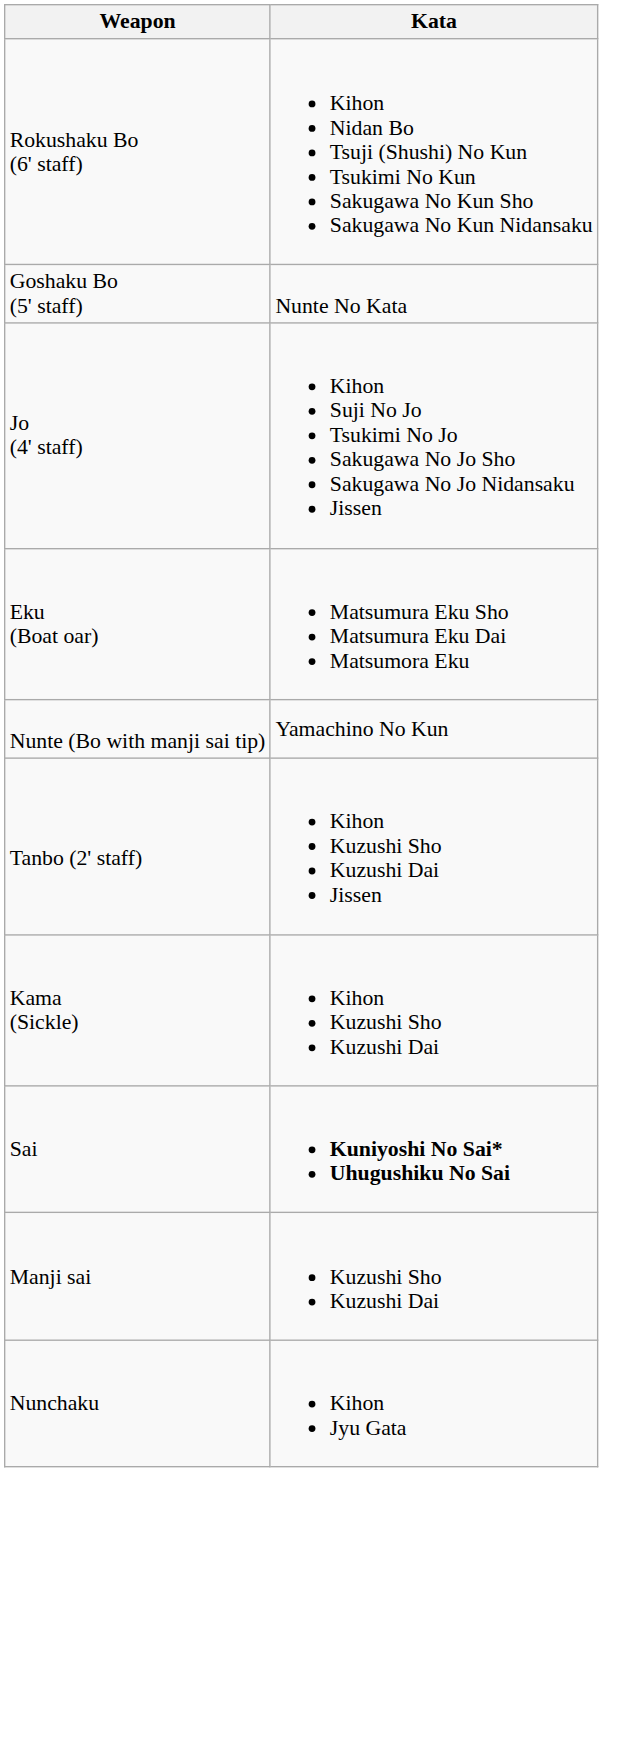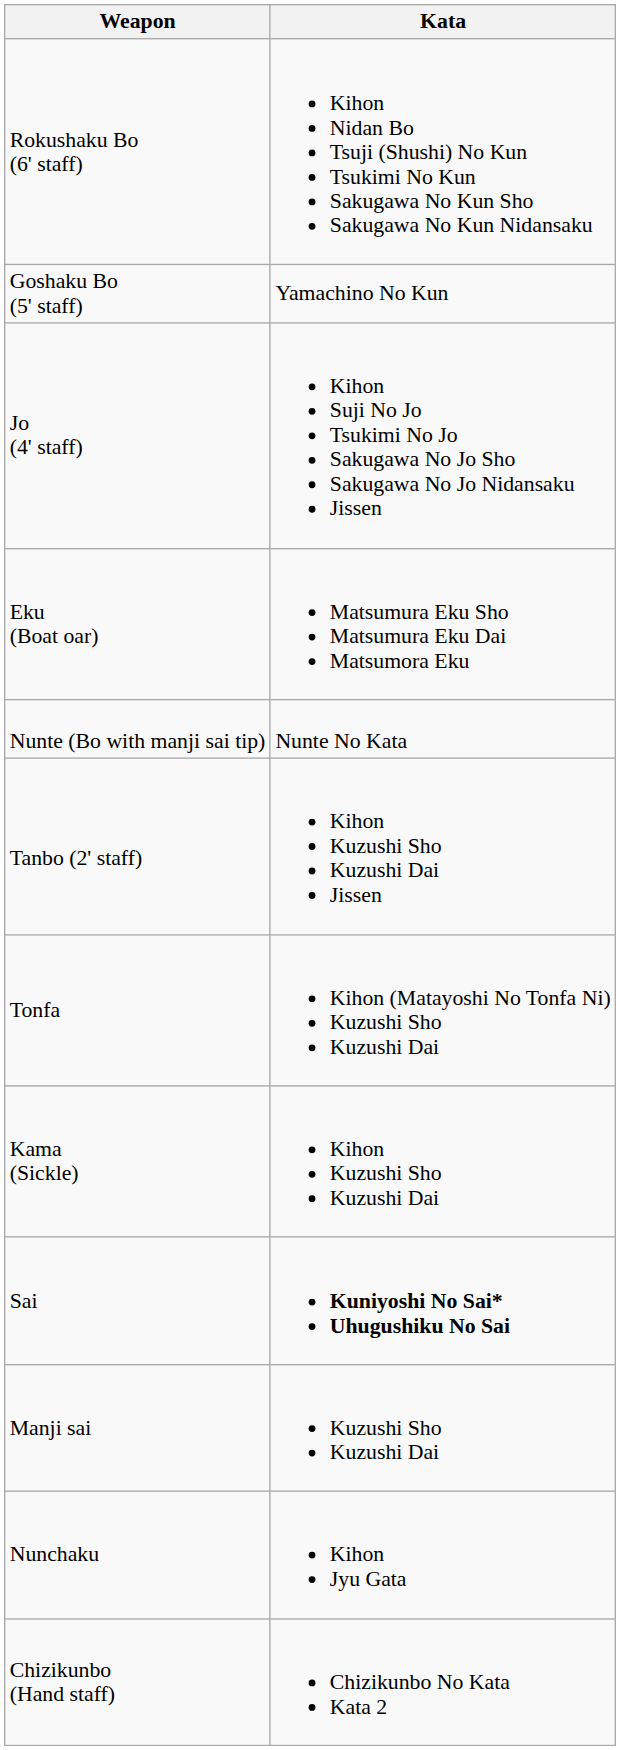(341, 305) Nunte No Kata -> (362, 293) Yamachino No Kun
(362, 728) Yamachino No Kun -> (341, 741) Nunte No Kata
+ row: (35, 1009)
+ row: (62, 1681)
